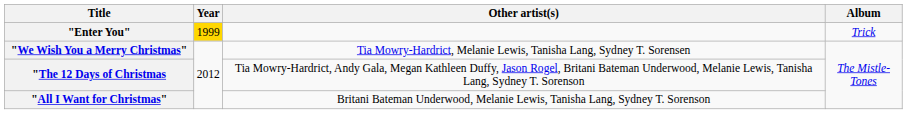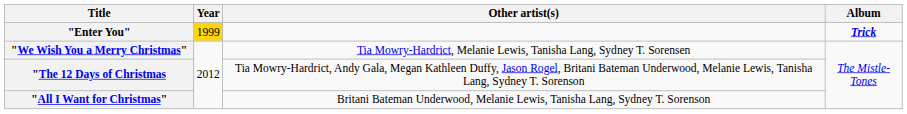(864, 31) normal -> (864, 31) bold
